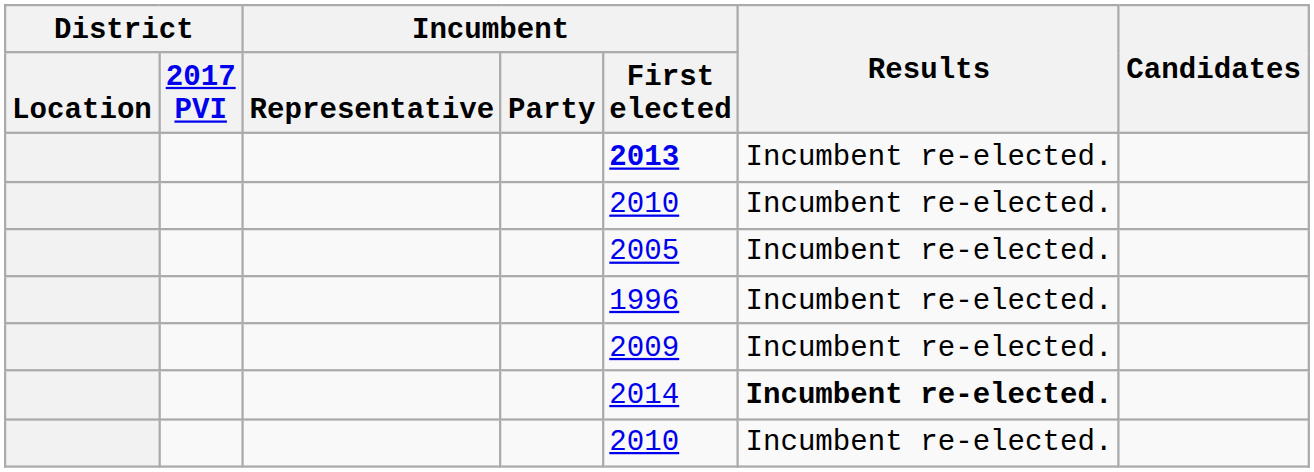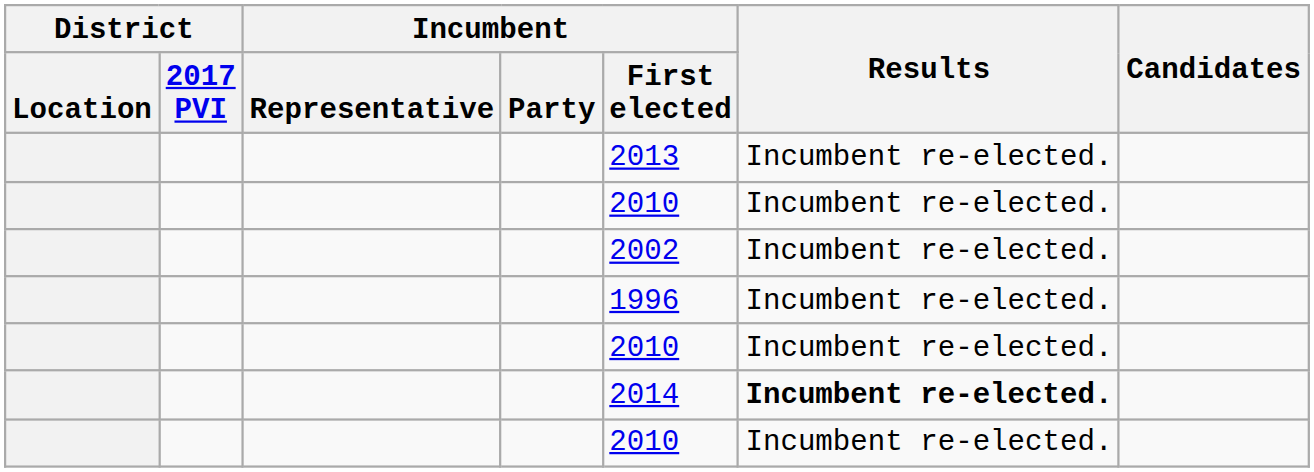(644, 157) bold -> (644, 157) normal
(644, 252) 2005 -> (644, 252) 2002
(644, 347) 2009 -> (644, 347) 2010
